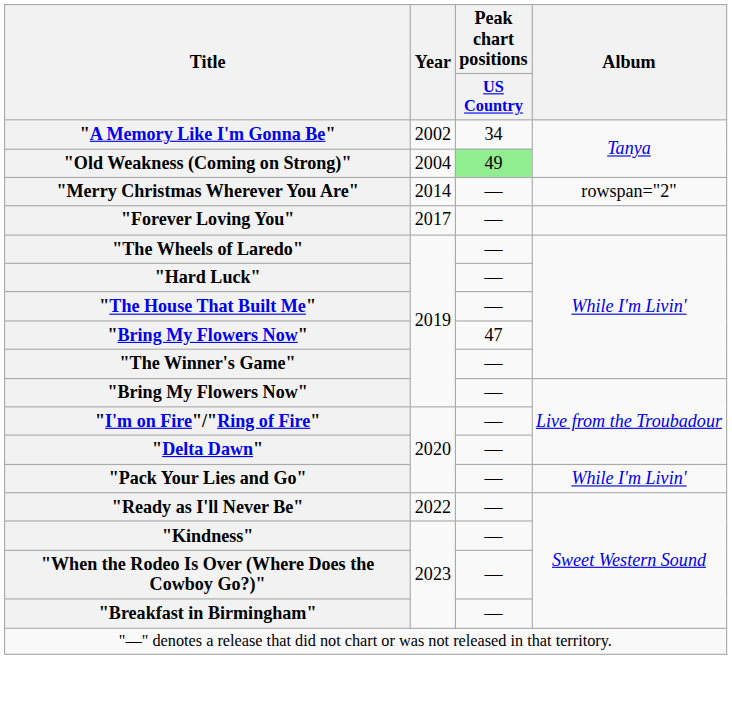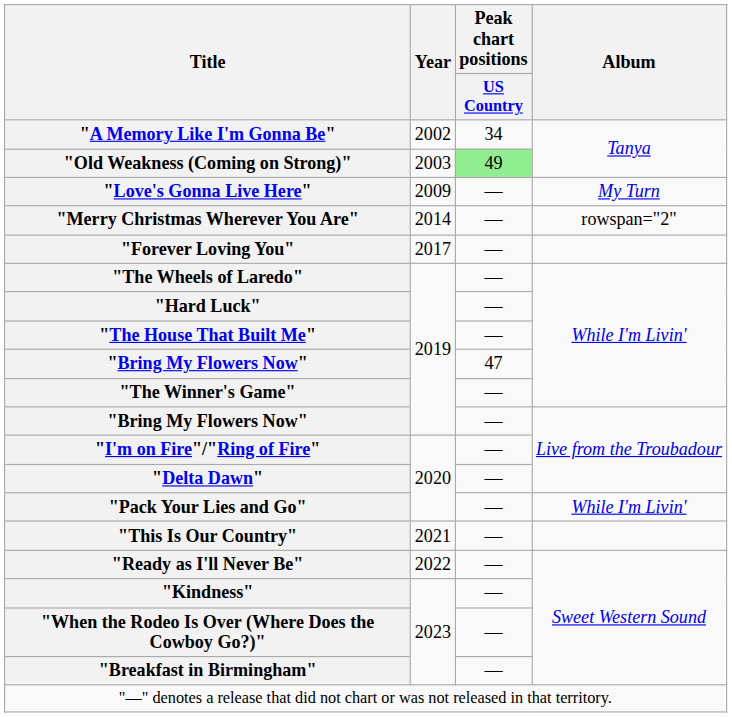(433, 162) 2004 -> (433, 162) 2003
+ row: (208, 191)
+ row: (208, 535)
